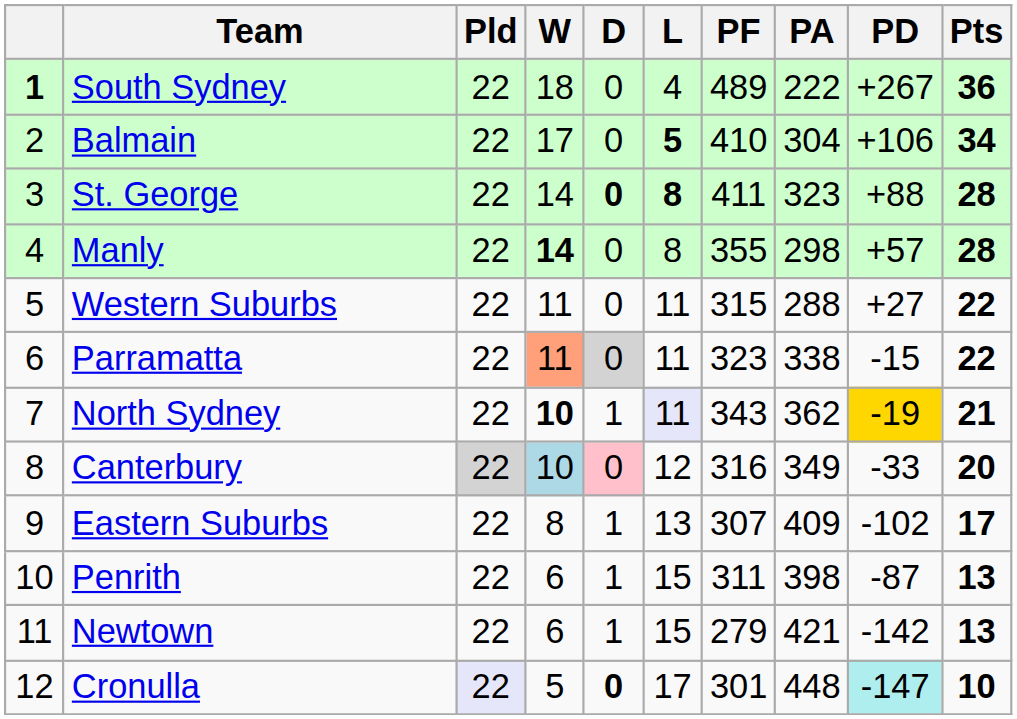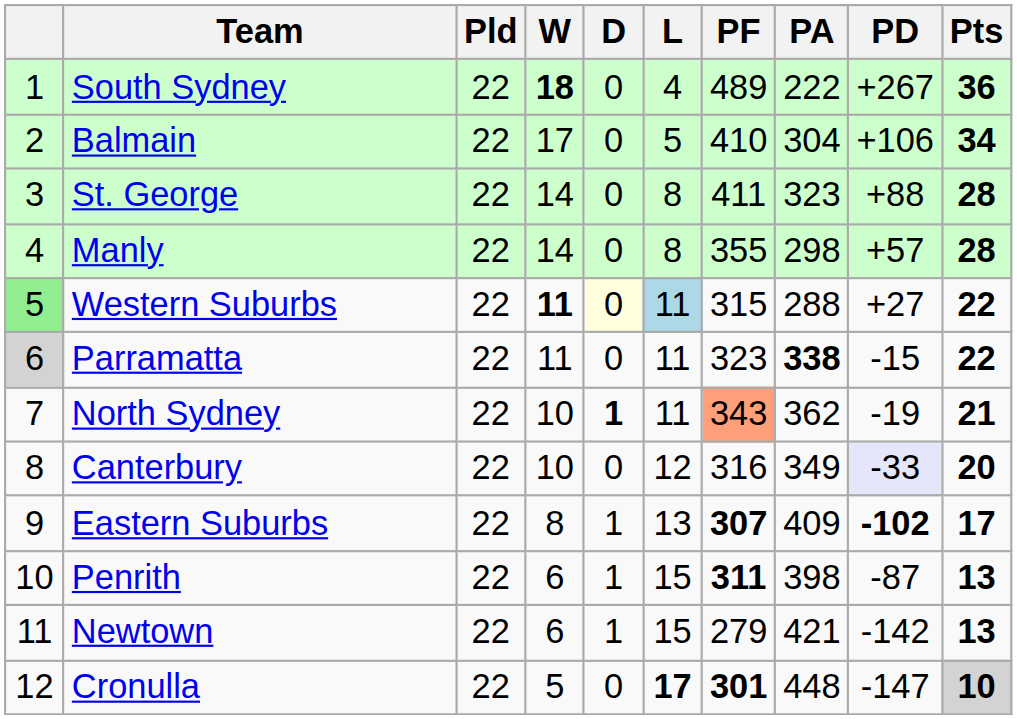(35, 86) bold -> (35, 86) normal
(555, 86) normal -> (555, 86) bold
(673, 140) bold -> (673, 140) normal
(614, 195) bold -> (614, 195) normal
(673, 195) bold -> (673, 195) normal
(555, 250) bold -> (555, 250) normal
(35, 304) no background -> (35, 304) lightgreen background
(555, 304) normal -> (555, 304) bold
(614, 304) no background -> (614, 304) lightyellow background
(673, 304) no background -> (673, 304) lightblue background
(35, 359) no background -> (35, 359) lightgrey background
(555, 359) lightsalmon background -> (555, 359) no background
(614, 359) lightgrey background -> (614, 359) no background
(812, 359) normal -> (812, 359) bold
(555, 413) bold -> (555, 413) normal
(614, 413) normal -> (614, 413) bold
(673, 413) lavender background -> (673, 413) no background
(739, 413) no background -> (739, 413) lightsalmon background
(895, 413) gold background -> (895, 413) no background
(491, 468) lightgrey background -> (491, 468) no background
(555, 468) lightblue background -> (555, 468) no background
(614, 468) pink background -> (614, 468) no background
(895, 468) no background -> (895, 468) lavender background
(739, 522) normal -> (739, 522) bold
(895, 522) normal -> (895, 522) bold
(739, 577) normal -> (739, 577) bold
(491, 686) lavender background -> (491, 686) no background
(614, 686) bold -> (614, 686) normal
(673, 686) normal -> (673, 686) bold
(739, 686) normal -> (739, 686) bold
(895, 686) paleturquoise background -> (895, 686) no background
(977, 686) no background -> (977, 686) lightgrey background
